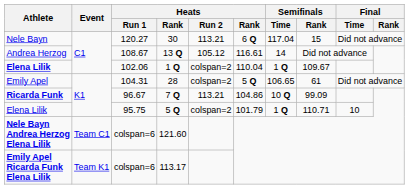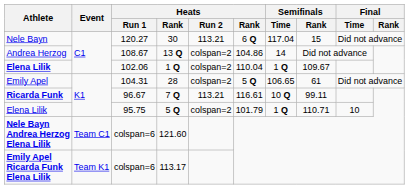(211, 53) 105.12 -> (211, 53) colspan=2
(249, 53) 116.61 -> (249, 53) 104.86
(249, 96) 104.86 -> (249, 96) 116.61
(316, 96) 99.09 -> (316, 96) 99.11
